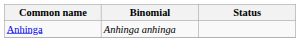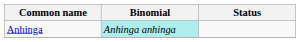(140, 29) no background -> (140, 29) paleturquoise background
